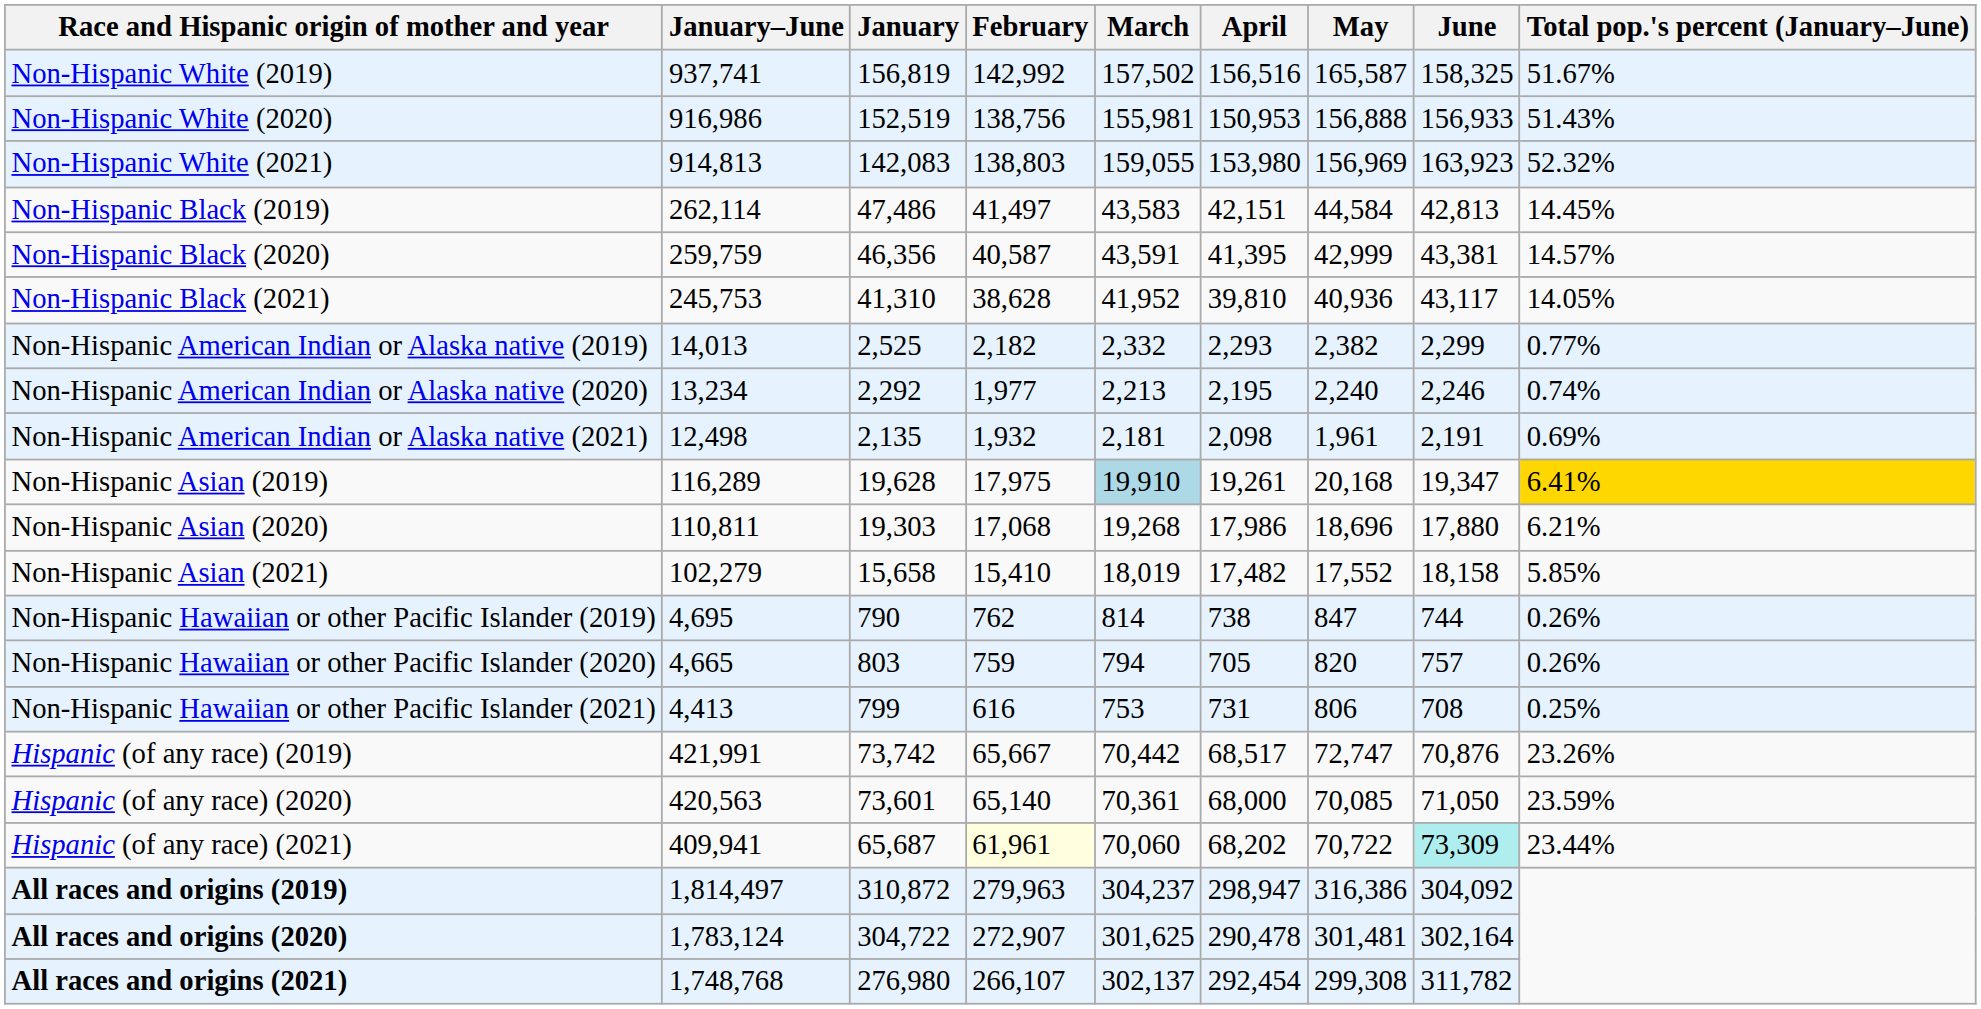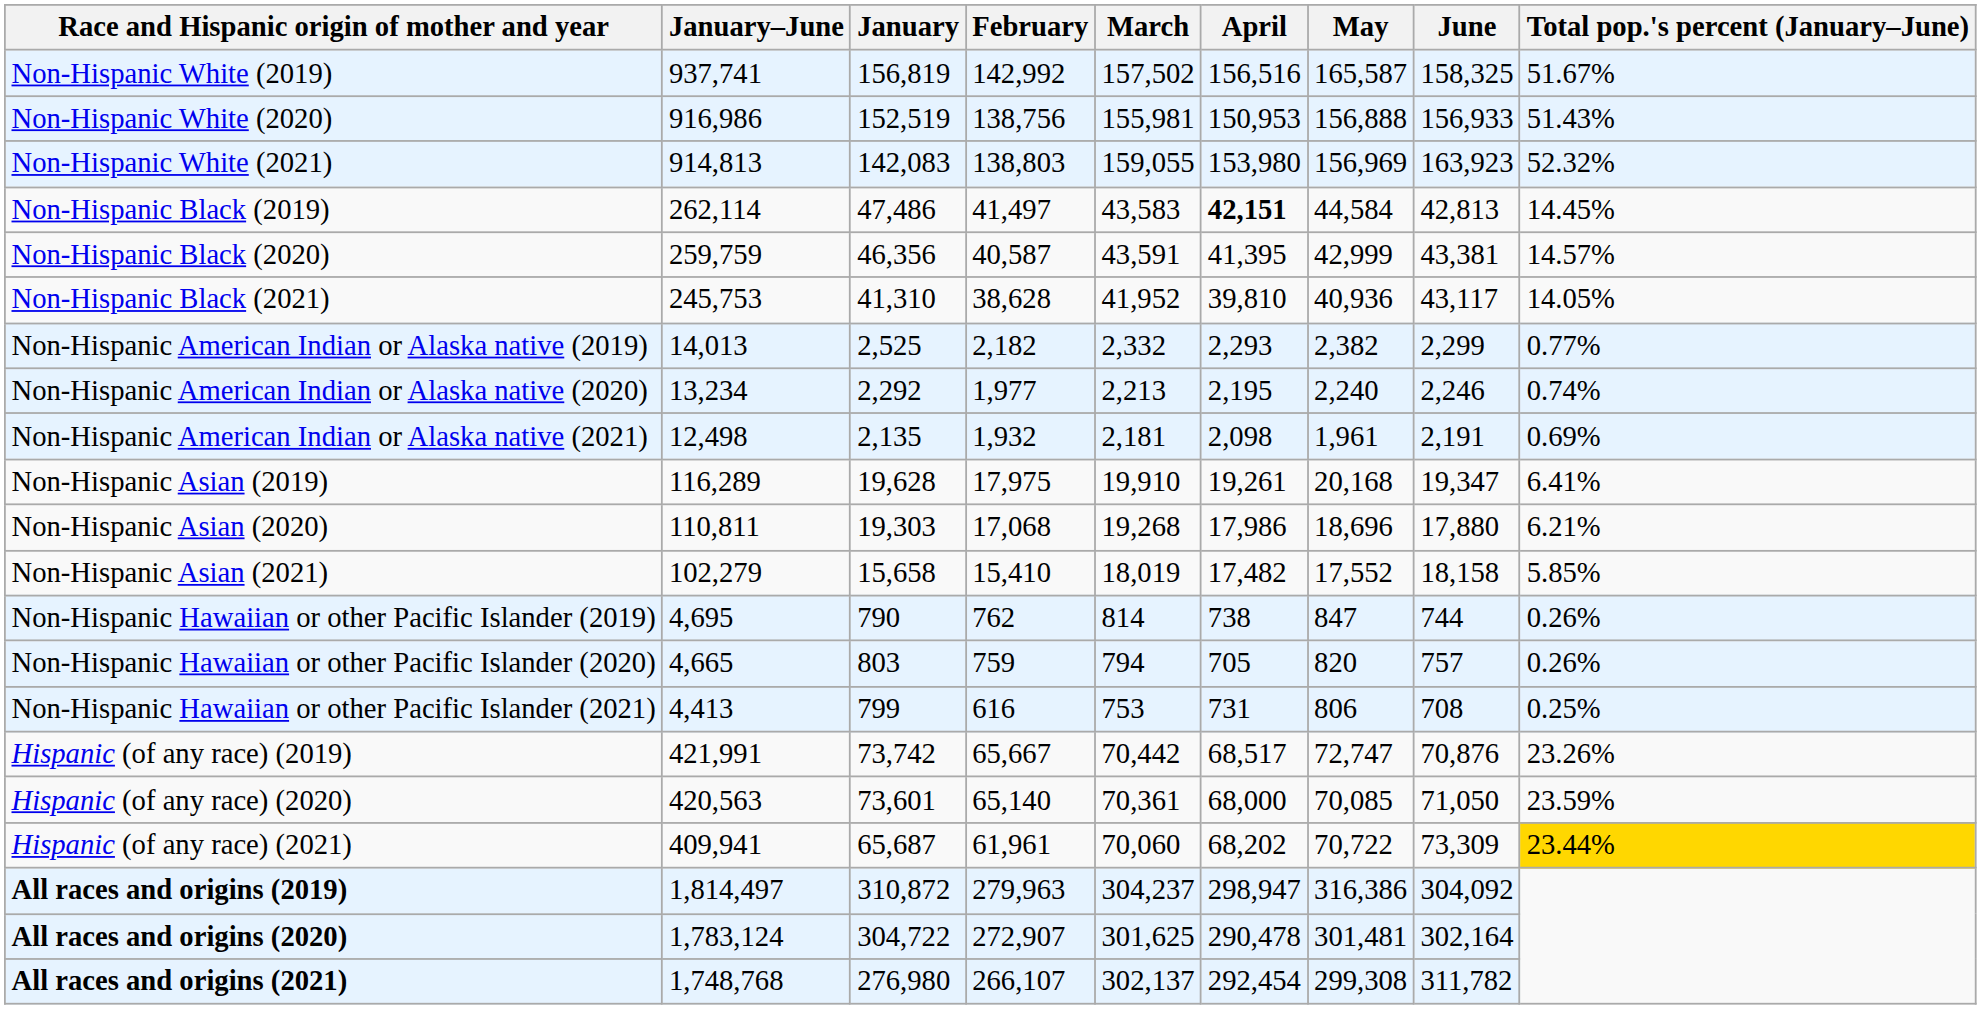(1247, 208) normal -> (1247, 208) bold
(1141, 481) lightblue background -> (1141, 481) no background
(1564, 481) gold background -> (1564, 481) no background
(1012, 844) lightyellow background -> (1012, 844) no background
(1460, 844) paleturquoise background -> (1460, 844) no background
(1571, 844) no background -> (1571, 844) gold background
